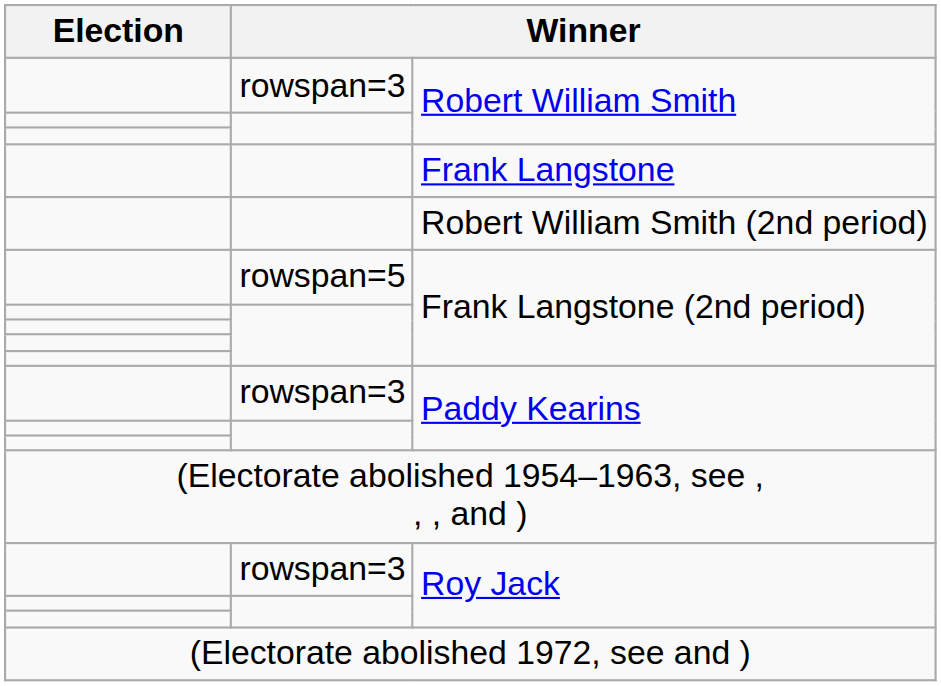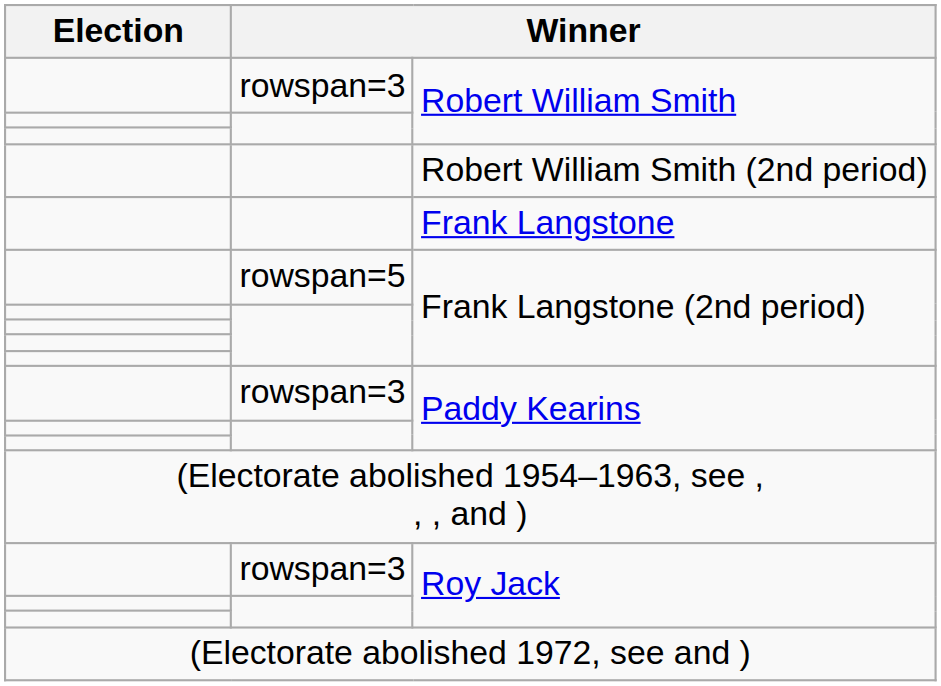rows swapped: (322, 170) <-> (322, 224)
